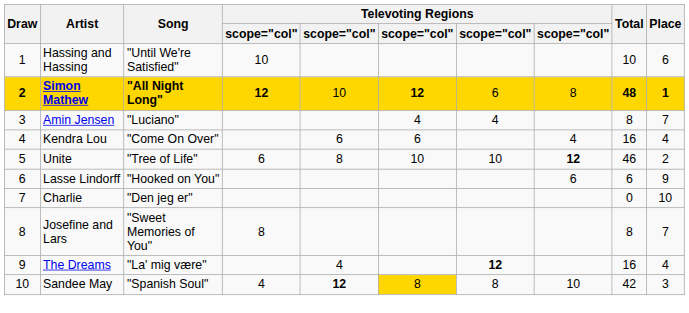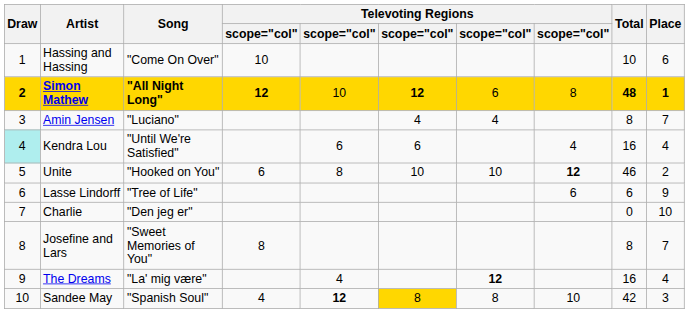(159, 60) "Until We're Satisfied" -> (173, 60) "Come On Over"
(22, 139) no background -> (22, 146) paleturquoise background
(173, 139) "Come On Over" -> (159, 146) "Until We're Satisfied"
(162, 159) "Tree of Life" -> (173, 173) "Hooked on You"
(173, 178) "Hooked on You" -> (162, 192) "Tree of Life"
